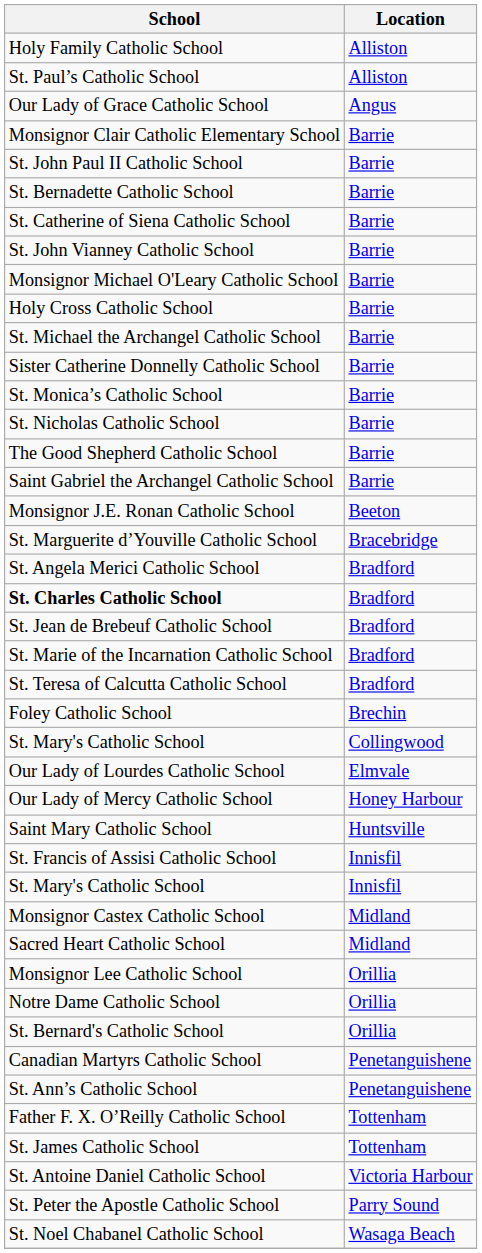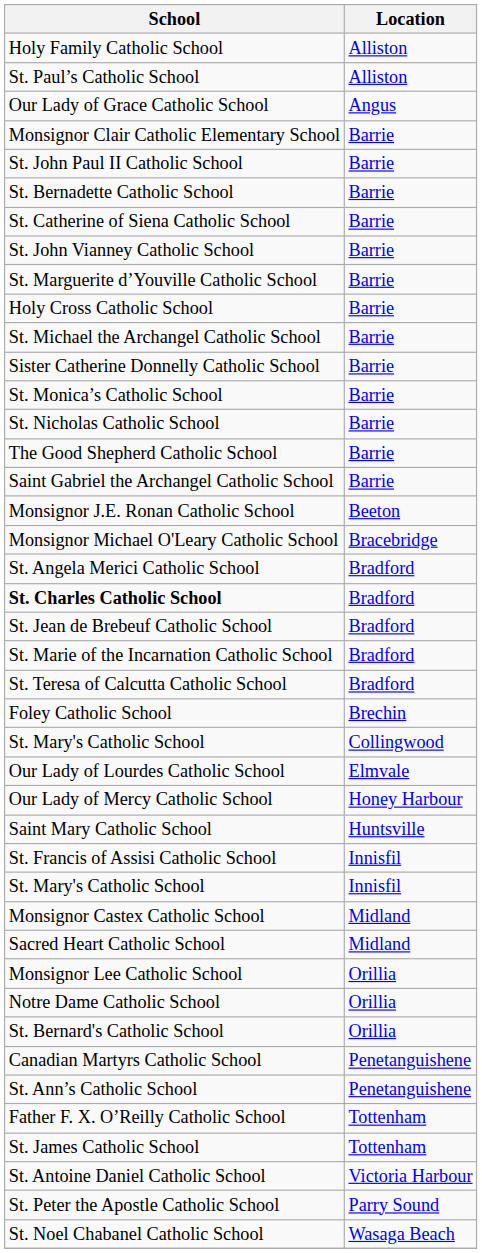(174, 279) Monsignor Michael O'Leary Catholic School -> (163, 279) St. Marguerite d’Youville Catholic School
(163, 539) St. Marguerite d’Youville Catholic School -> (174, 539) Monsignor Michael O'Leary Catholic School
